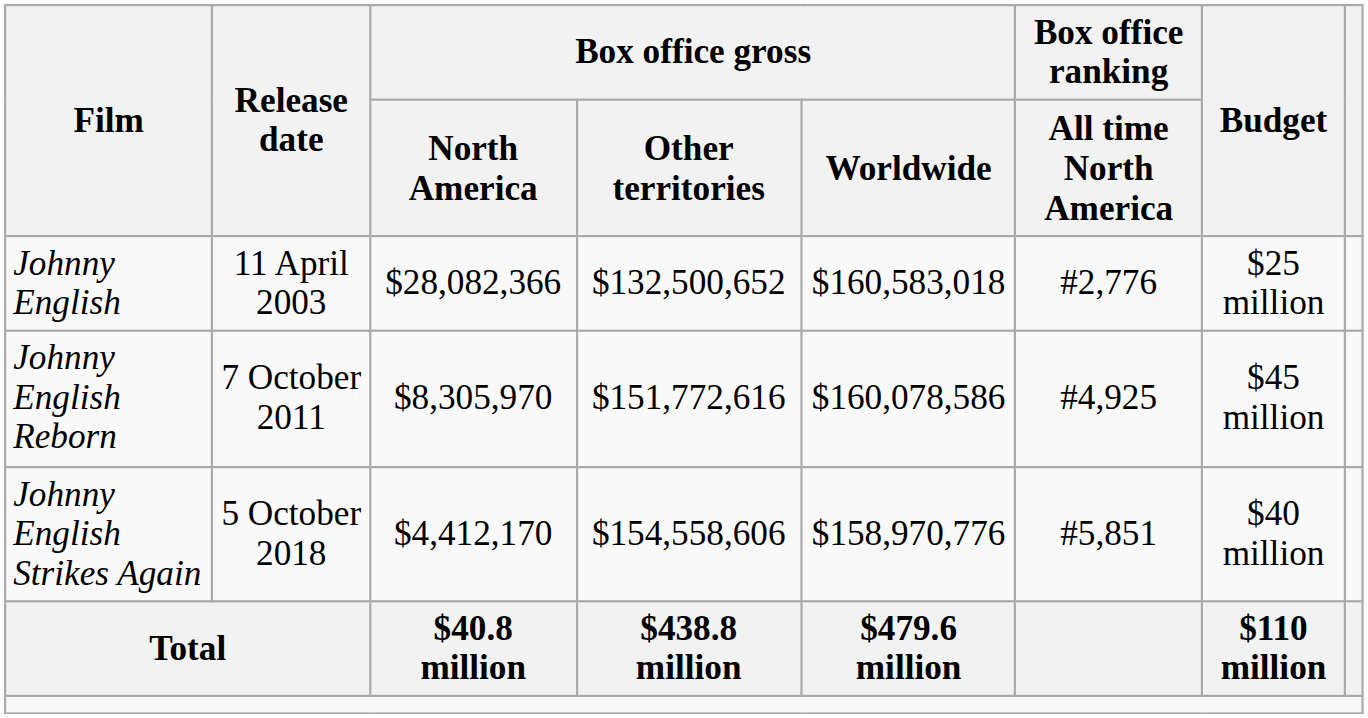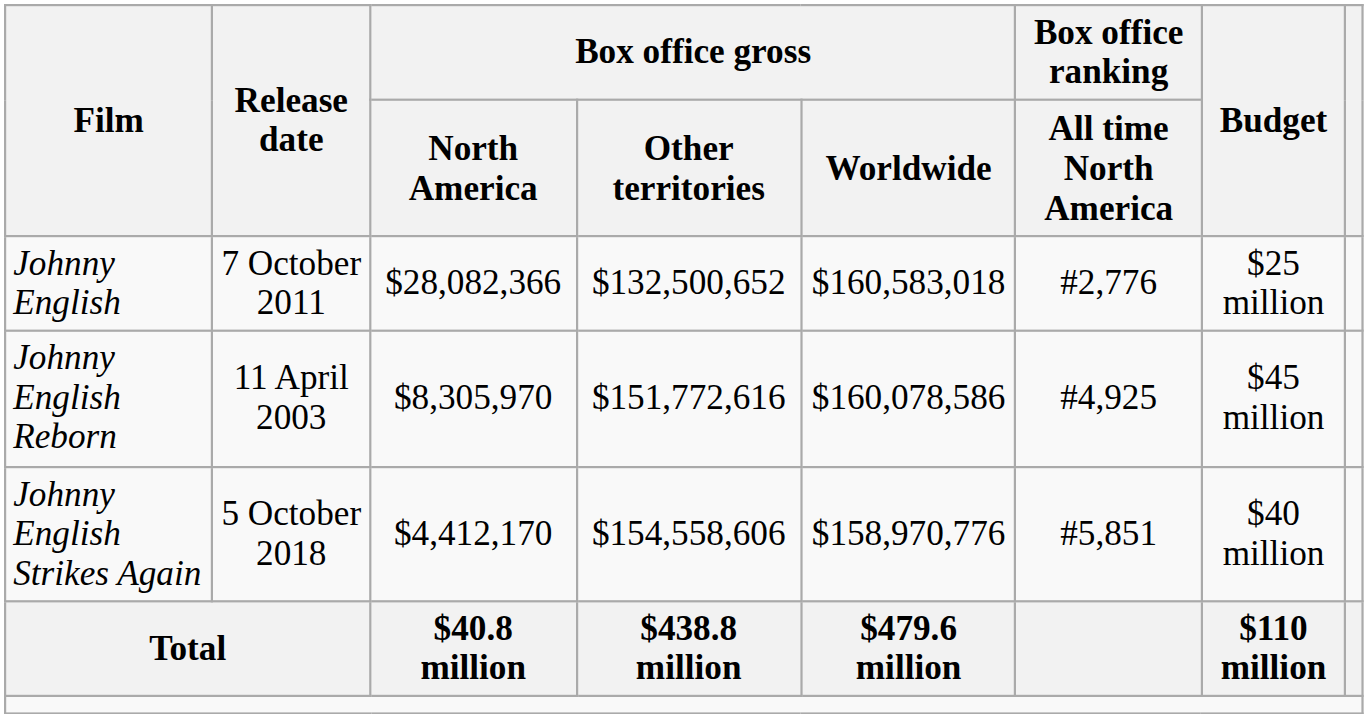(291, 282) 11 April 2003 -> (291, 282) 7 October 2011
(291, 397) 7 October 2011 -> (291, 397) 11 April 2003
